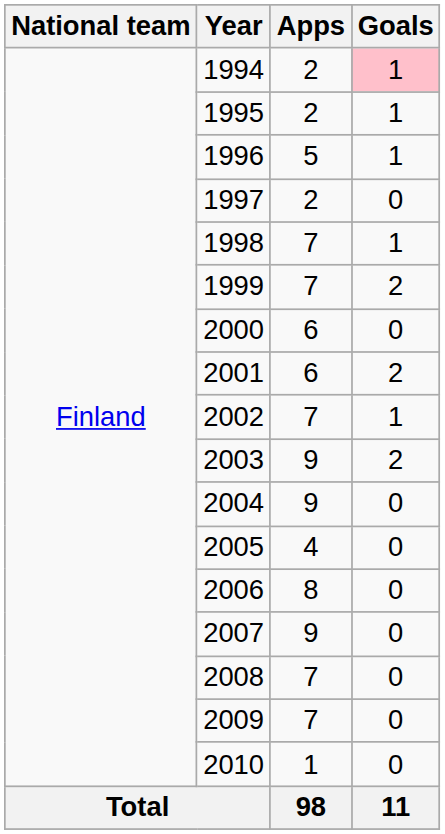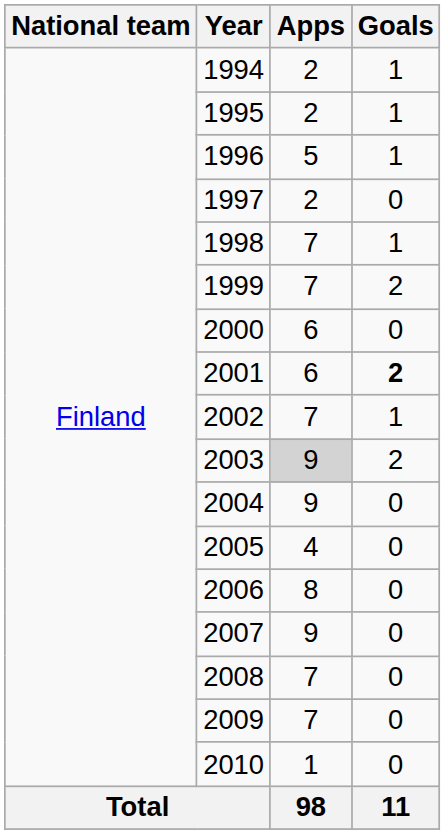(396, 69) pink background -> (396, 69) no background
(396, 373) normal -> (396, 373) bold
(311, 460) no background -> (311, 460) lightgrey background
